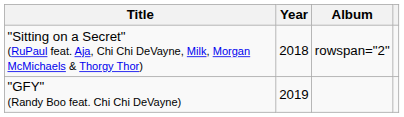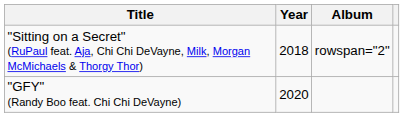(294, 94) 2019 -> (294, 94) 2020
